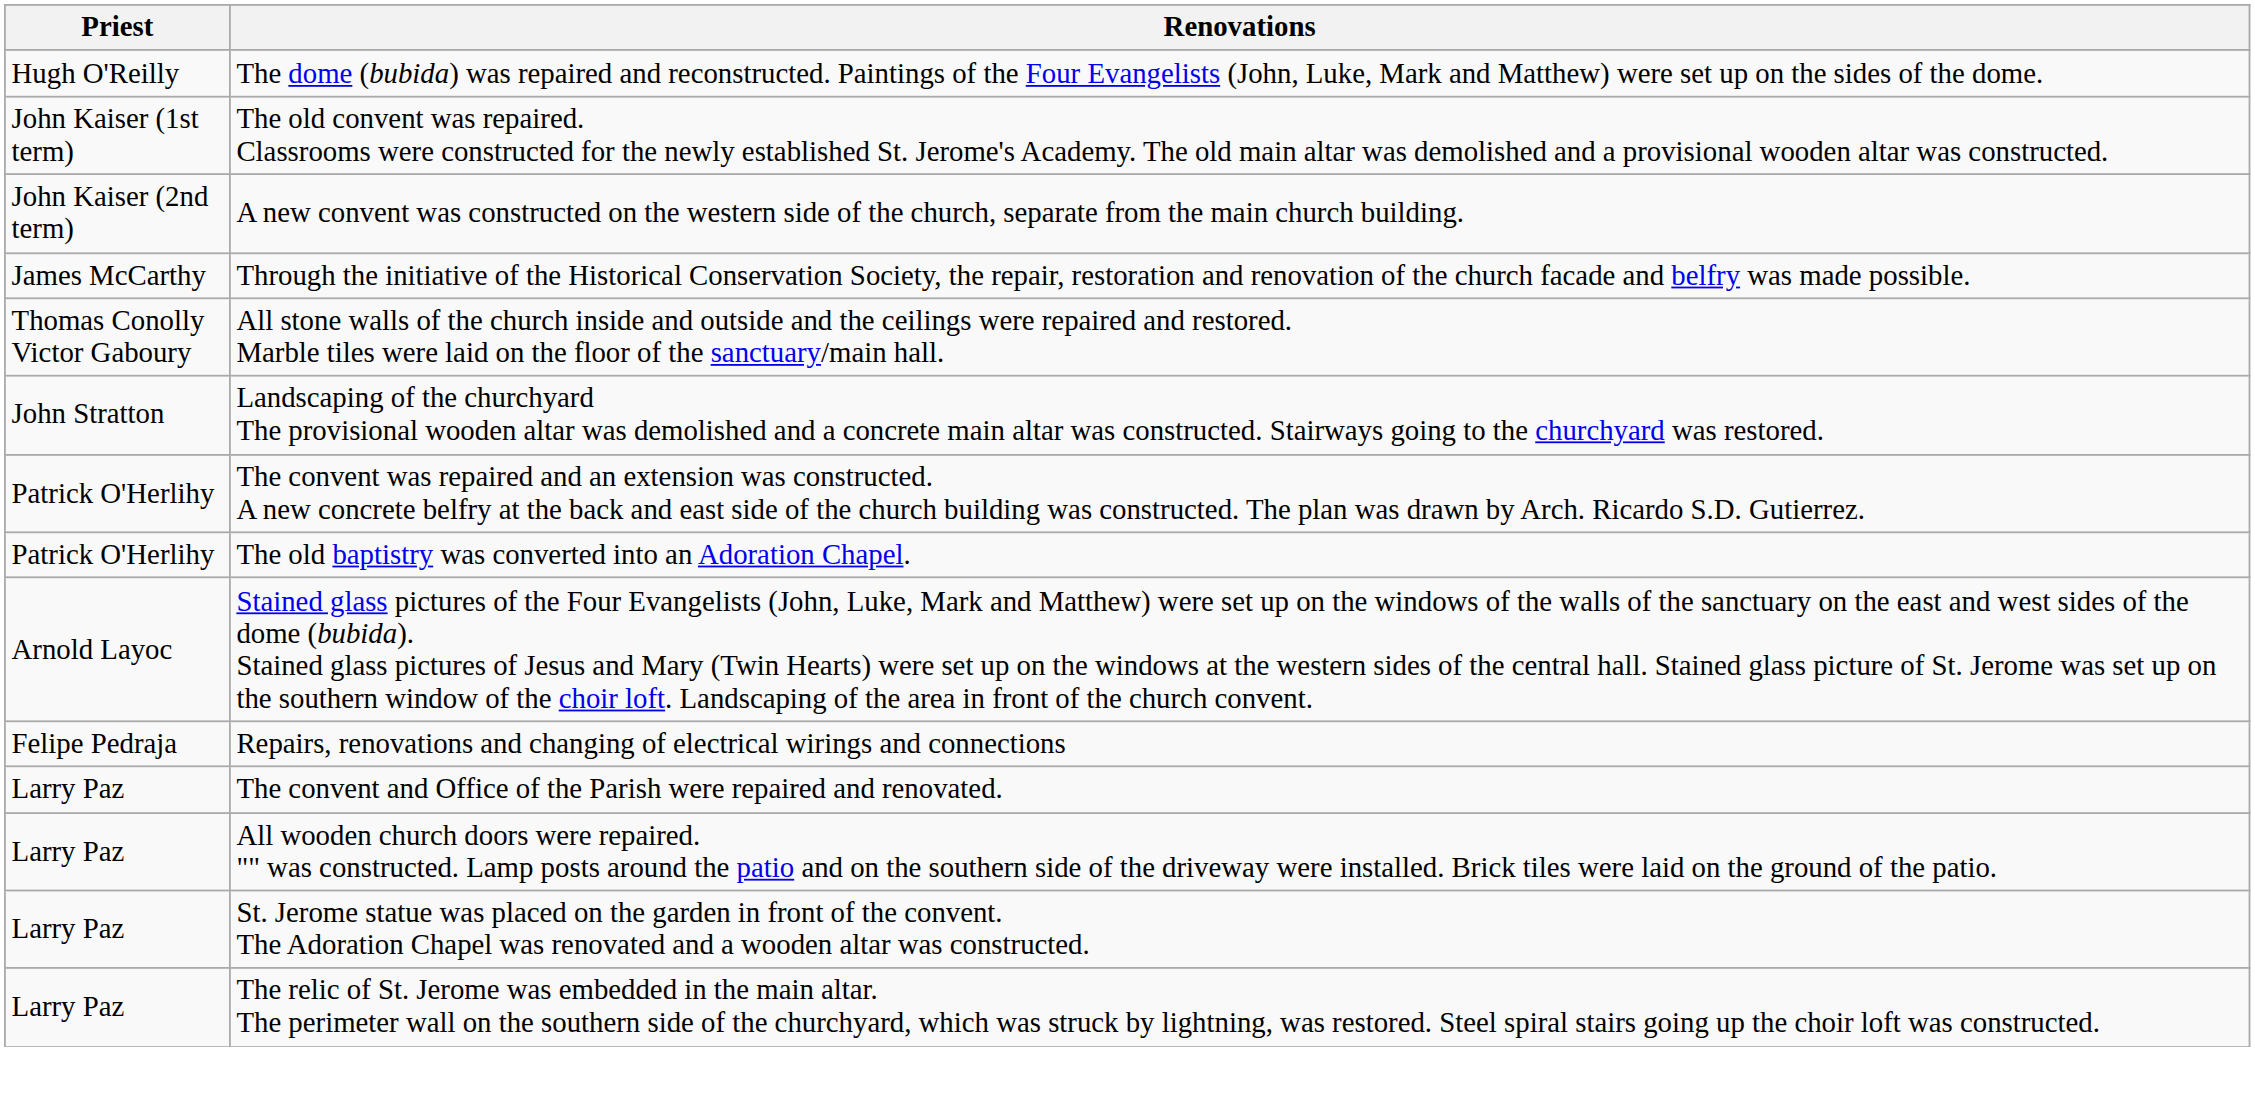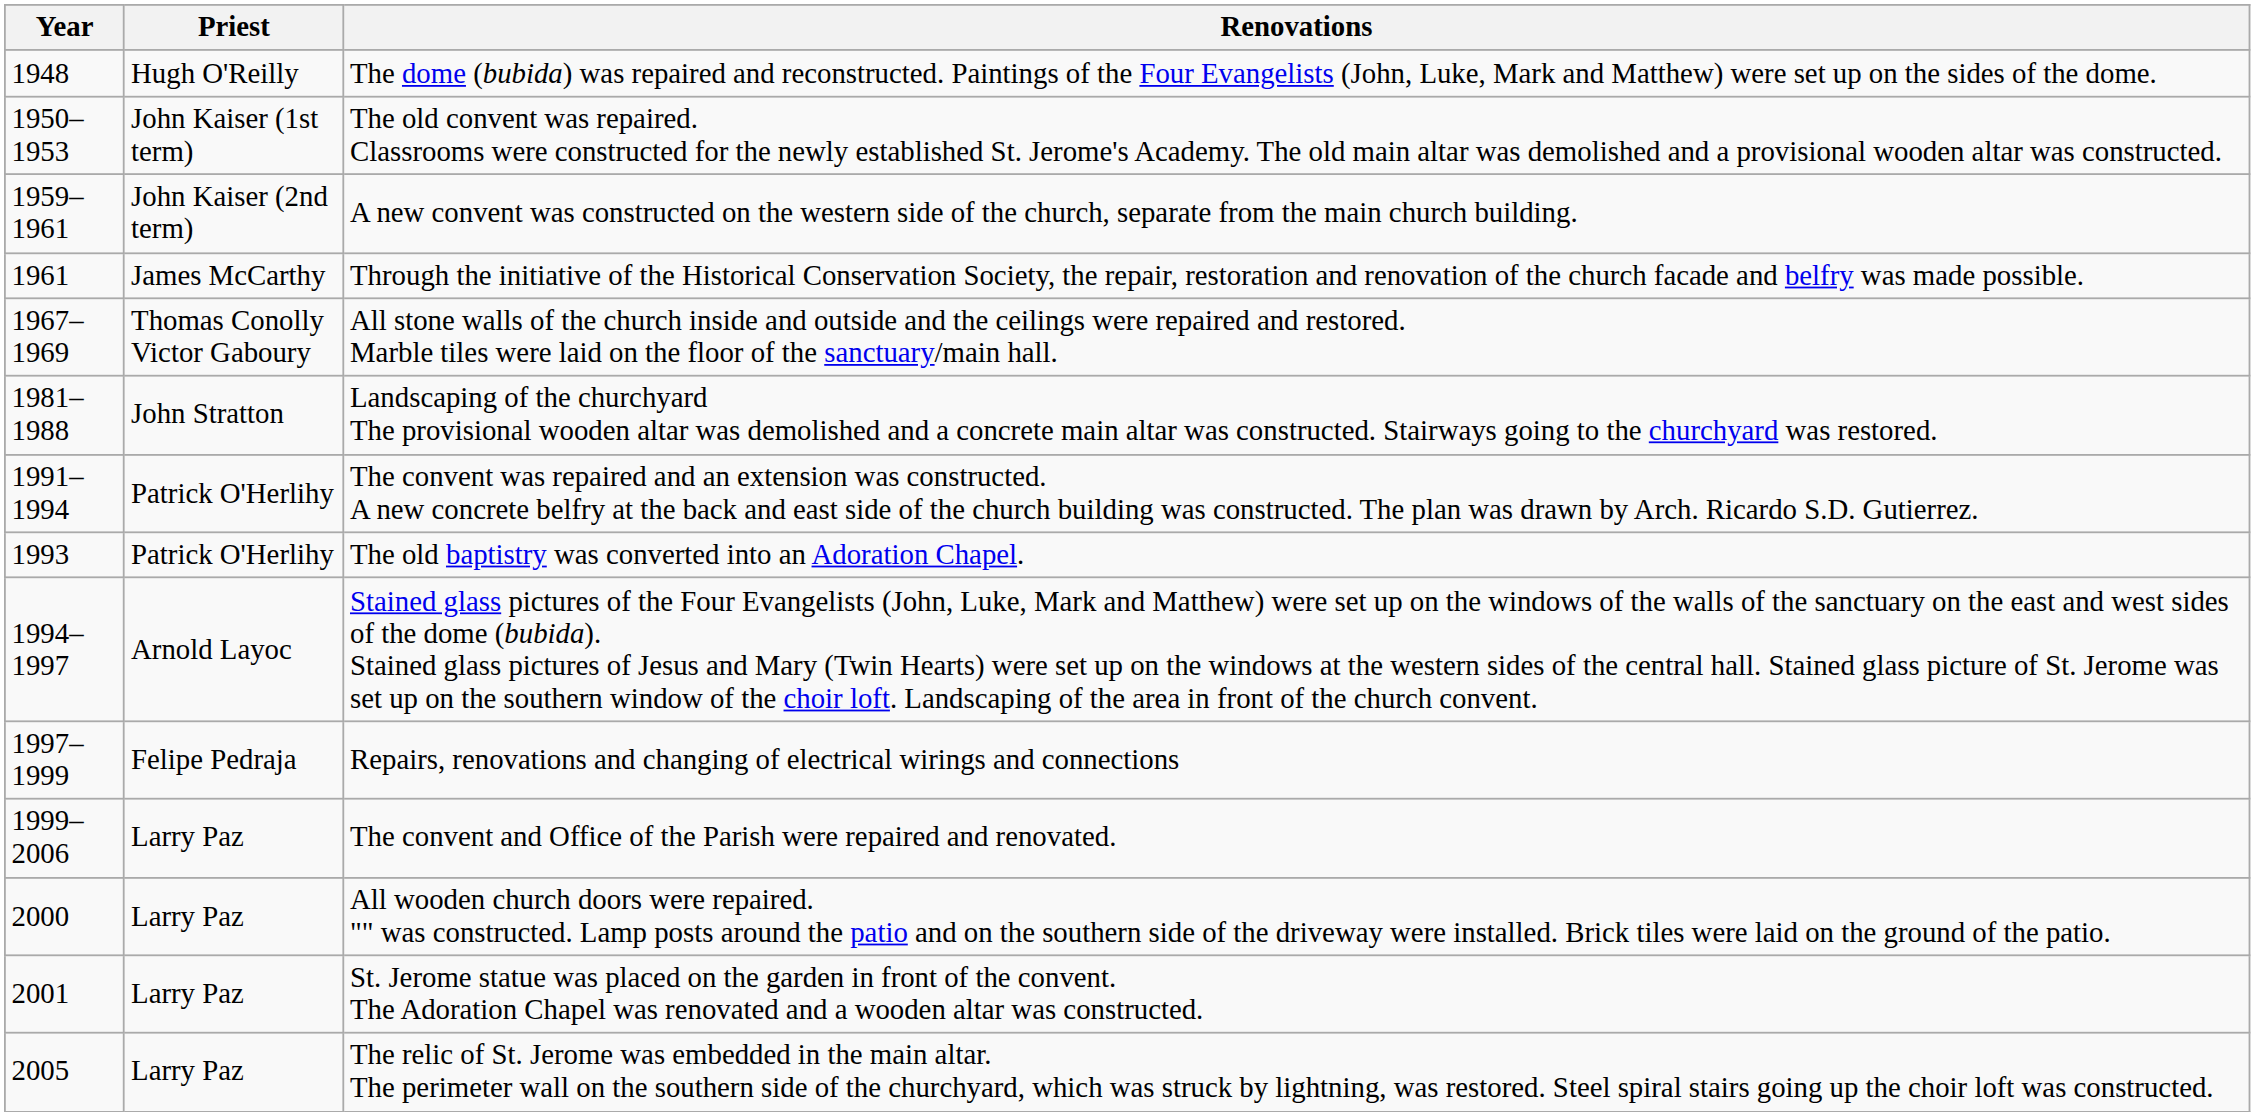+ column: (65, 27)
